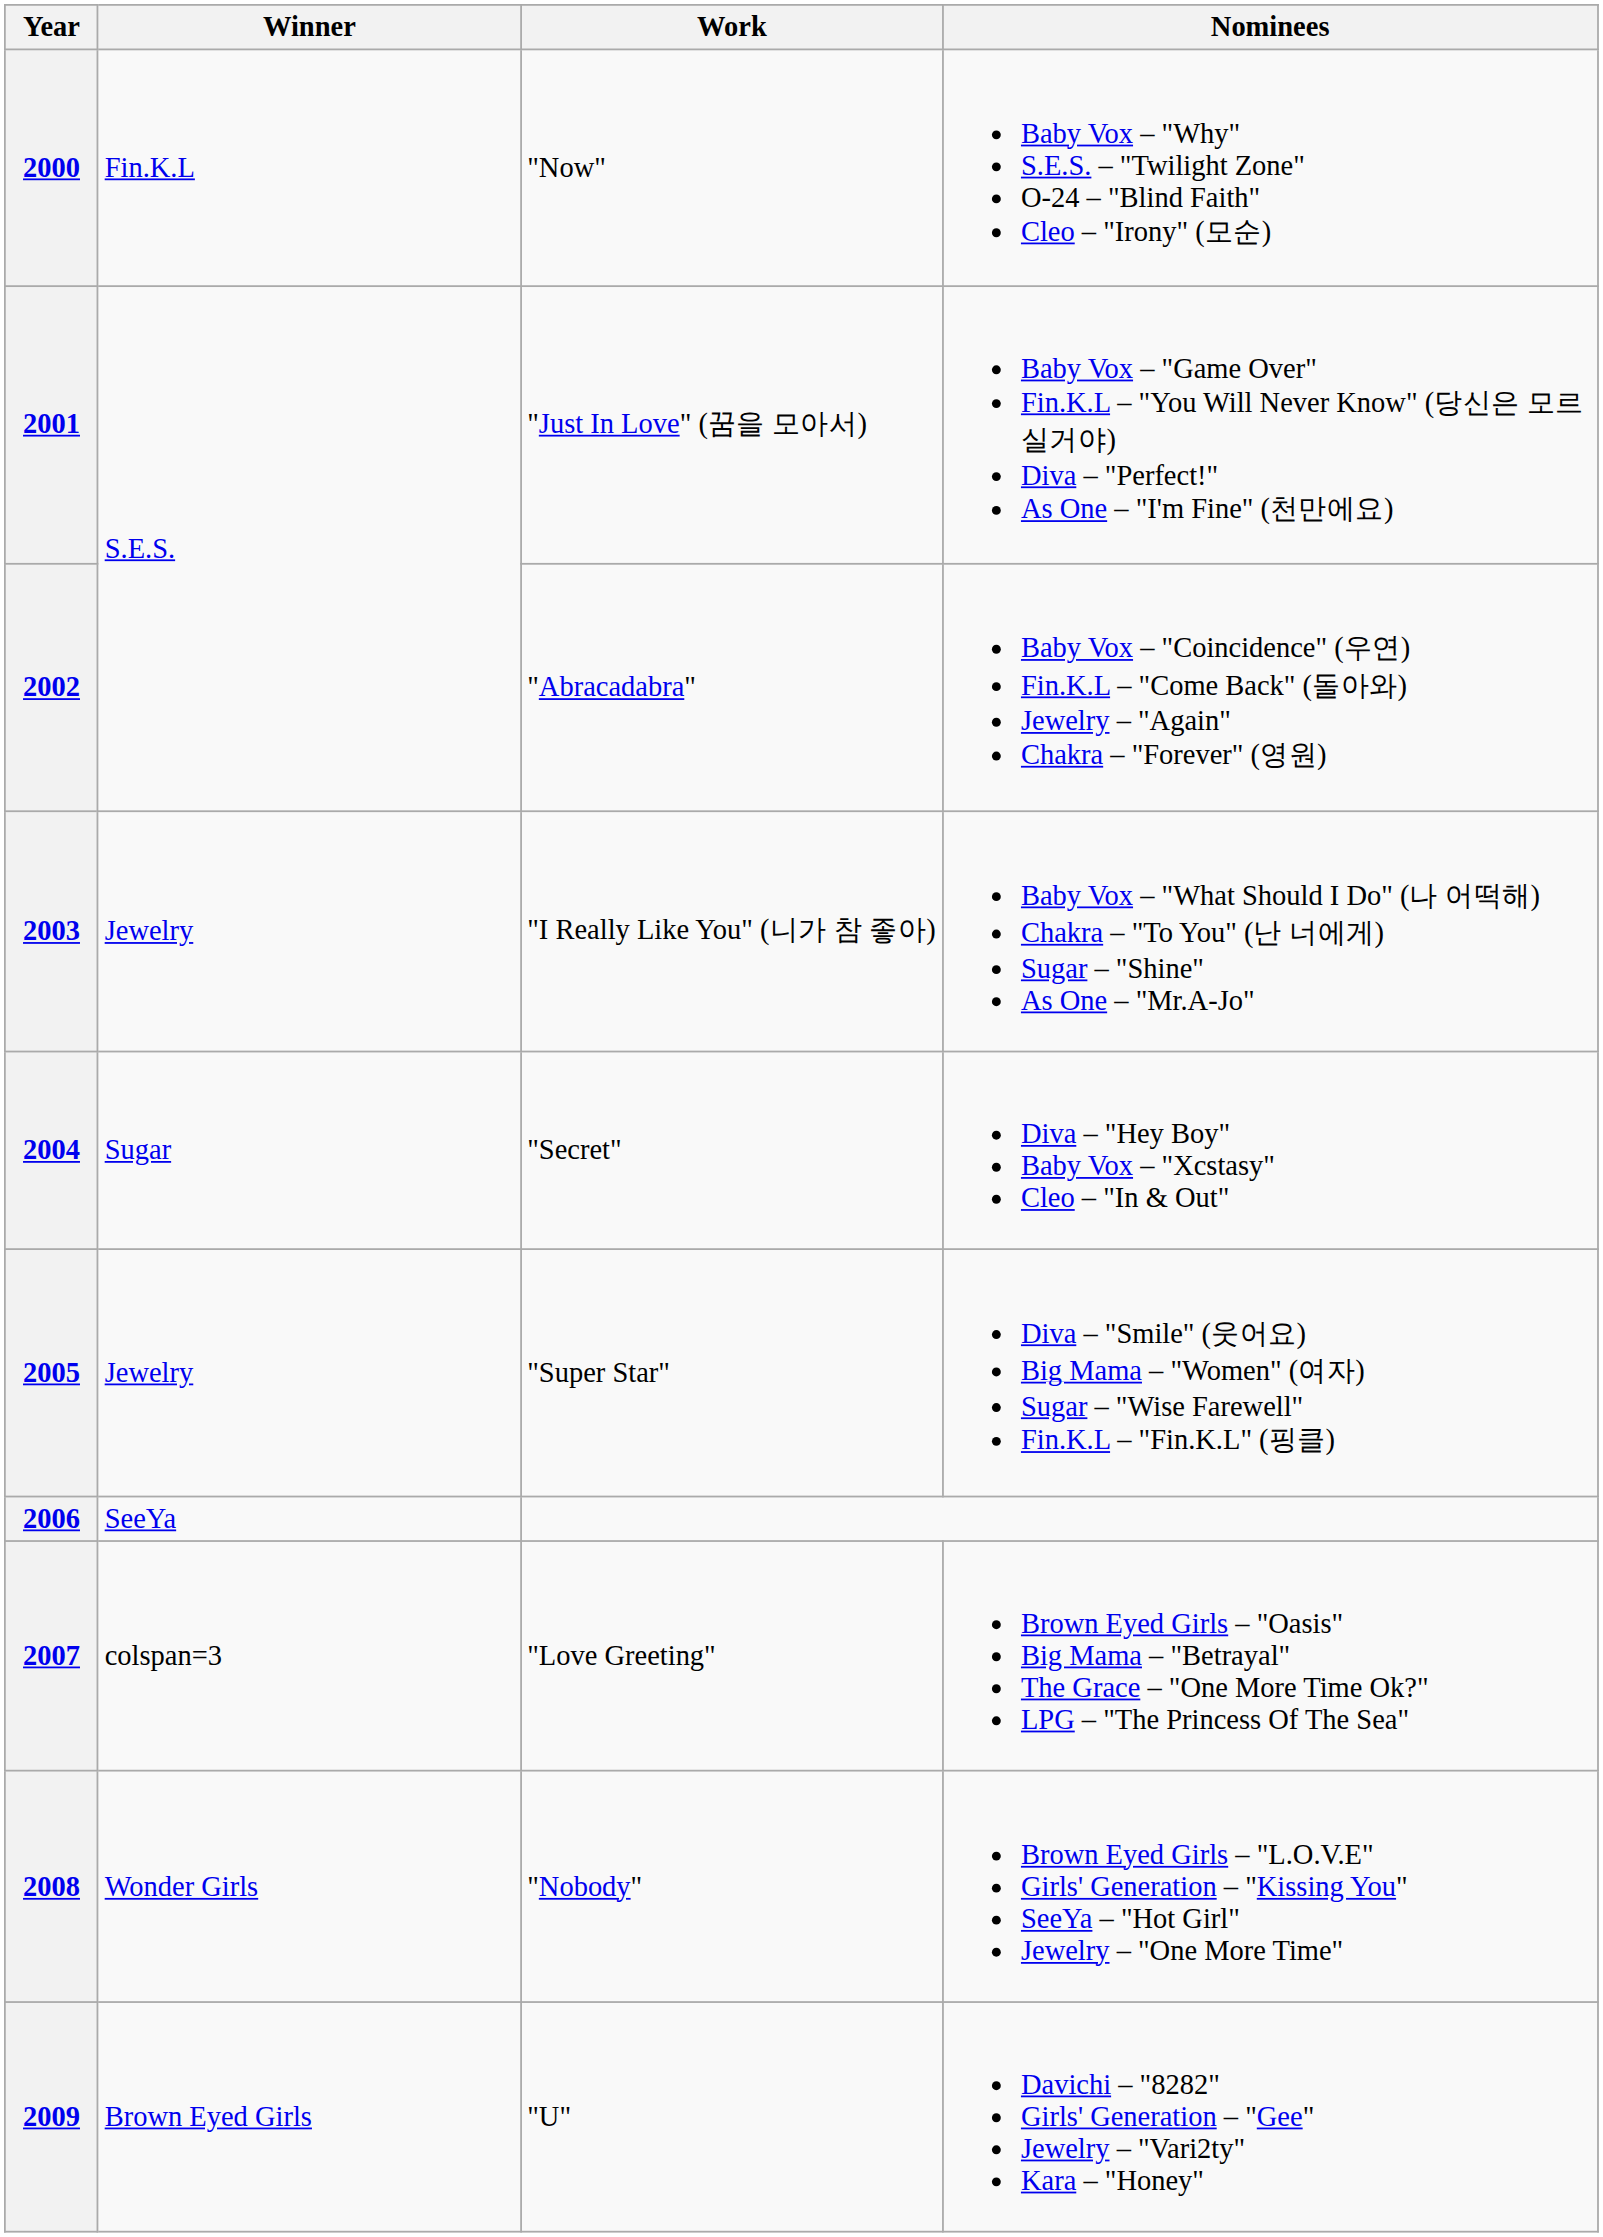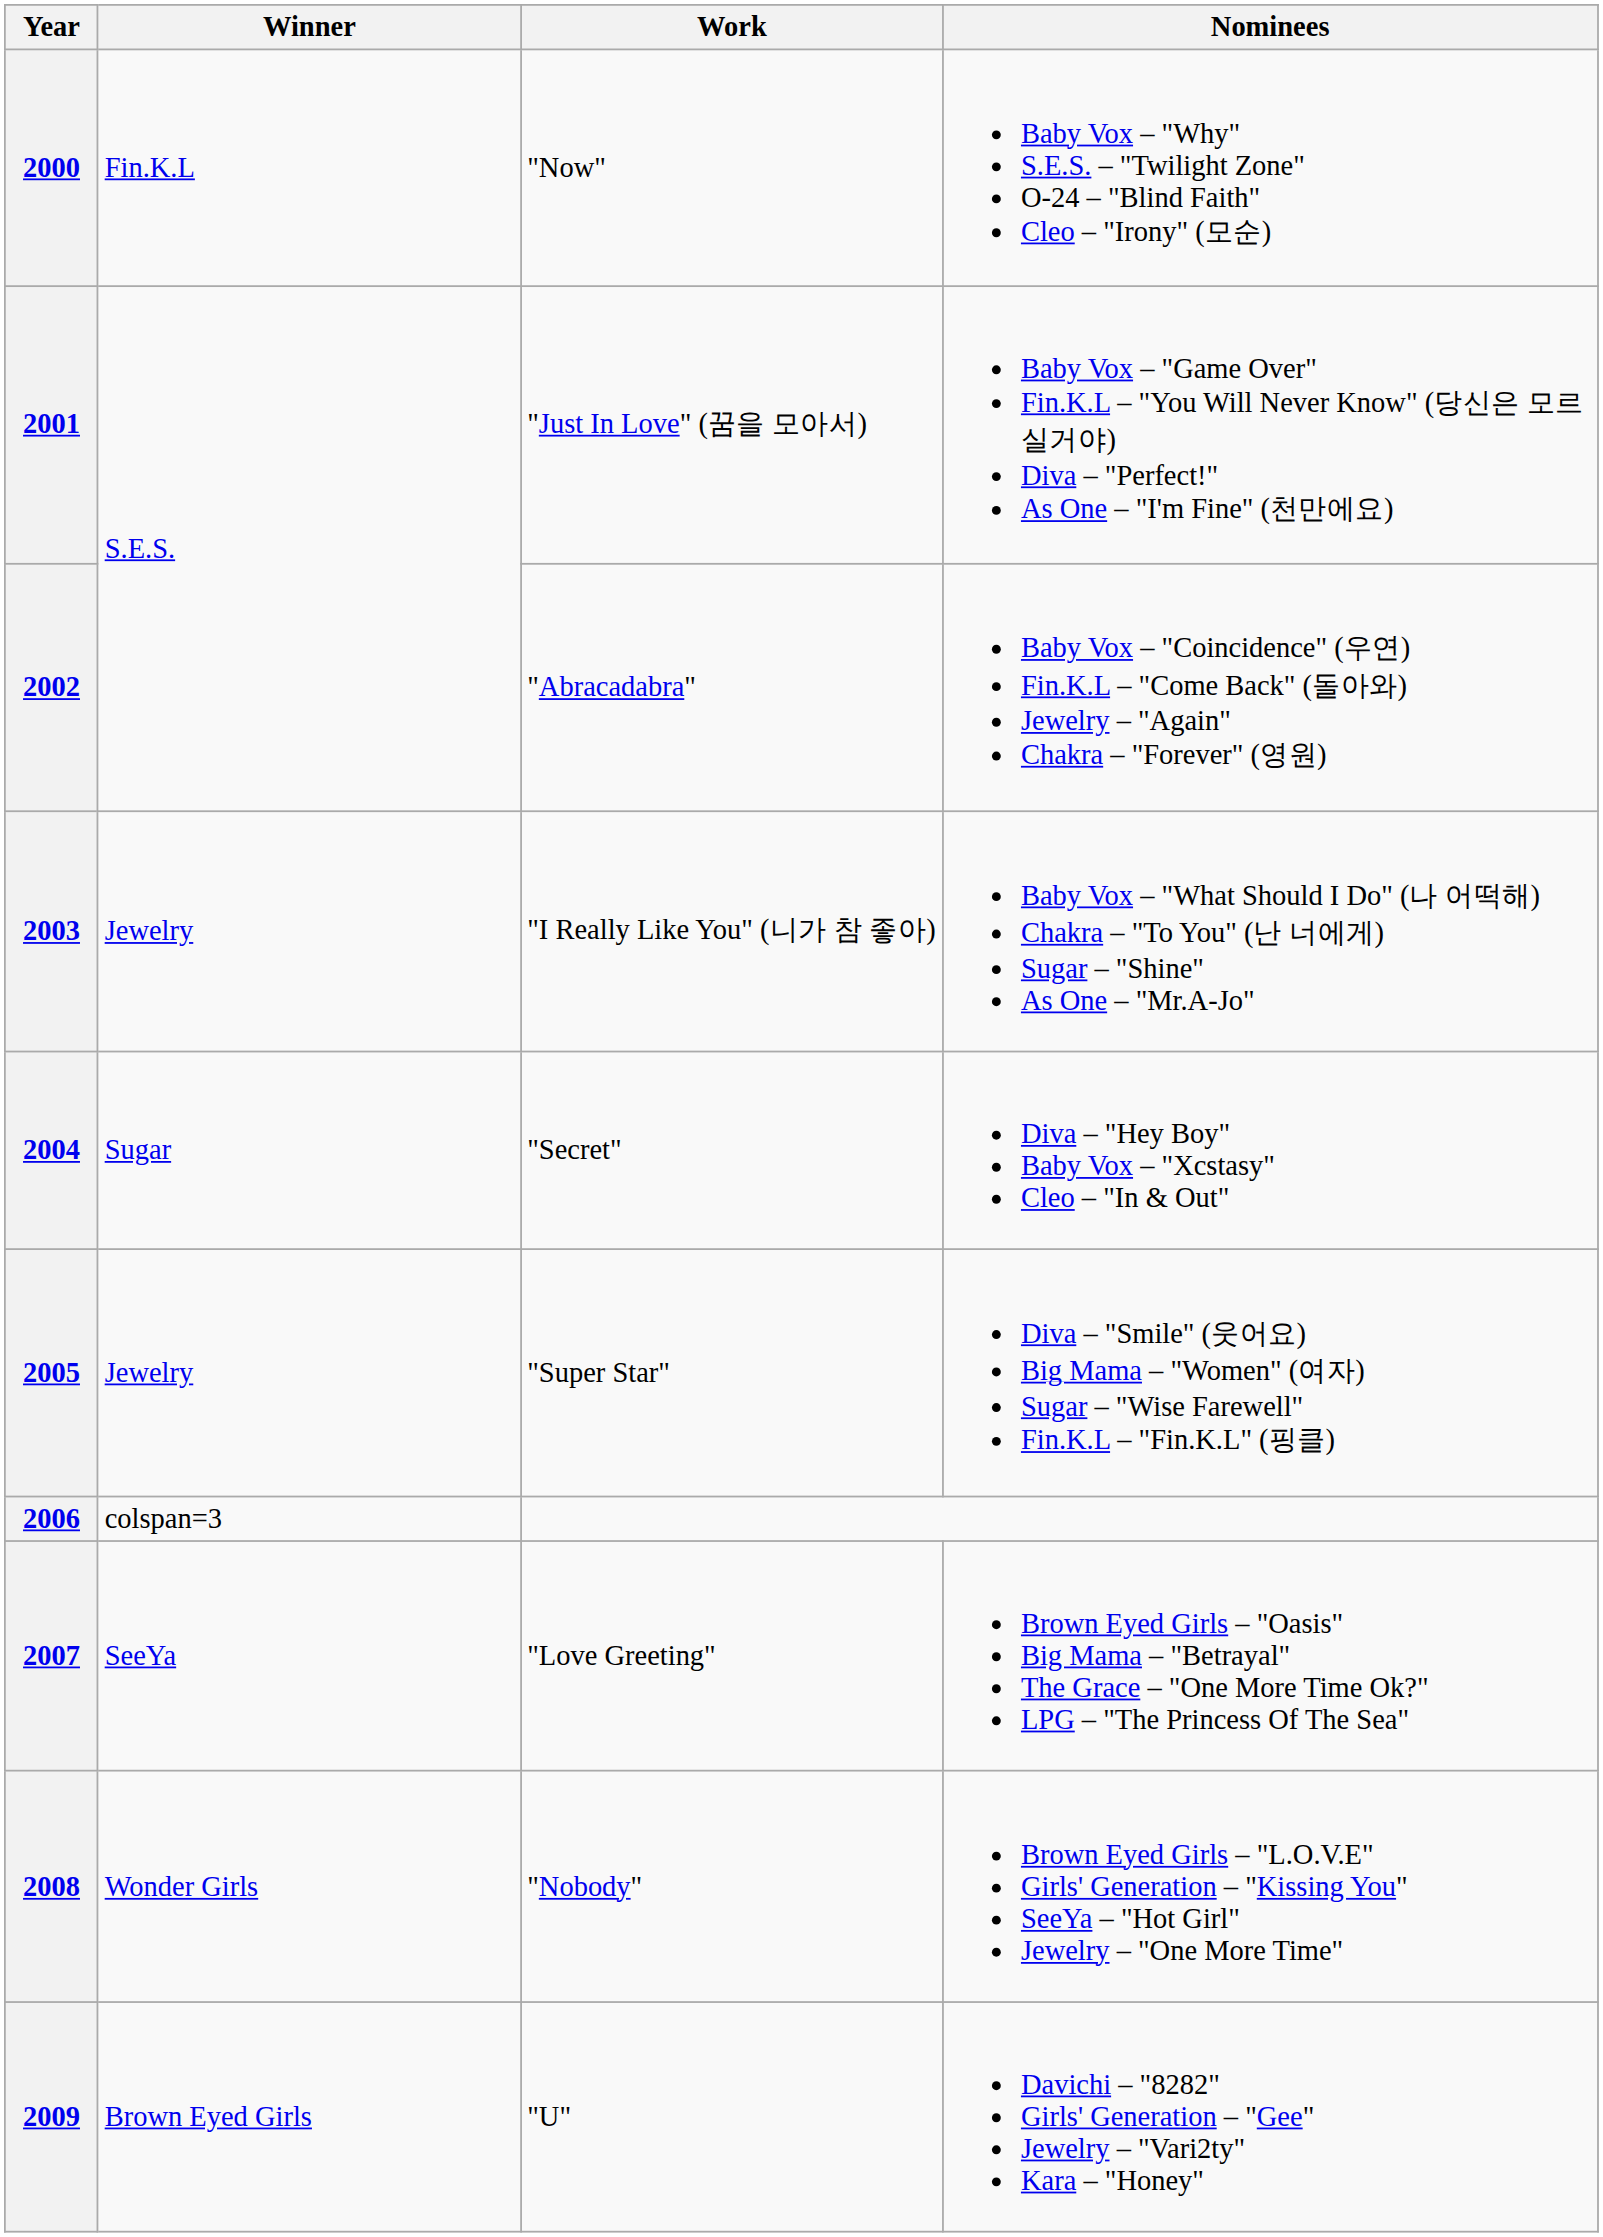(140, 1518) SeeYa -> (163, 1518) colspan=3
(163, 1655) colspan=3 -> (140, 1655) SeeYa
